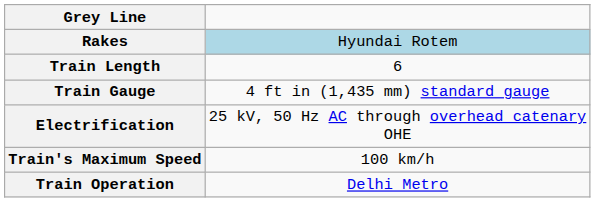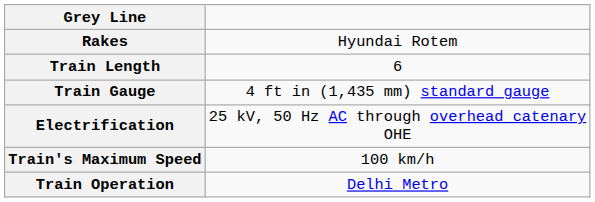(398, 42) lightblue background -> (398, 42) no background
